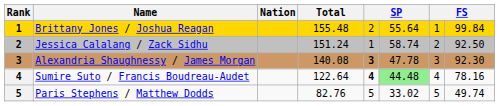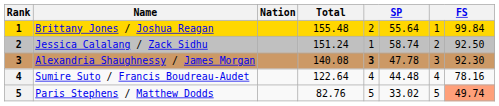(371, 77) bold -> (371, 77) normal
(404, 77) lightgreen background -> (404, 77) no background
(470, 93) no background -> (470, 93) lightsalmon background
